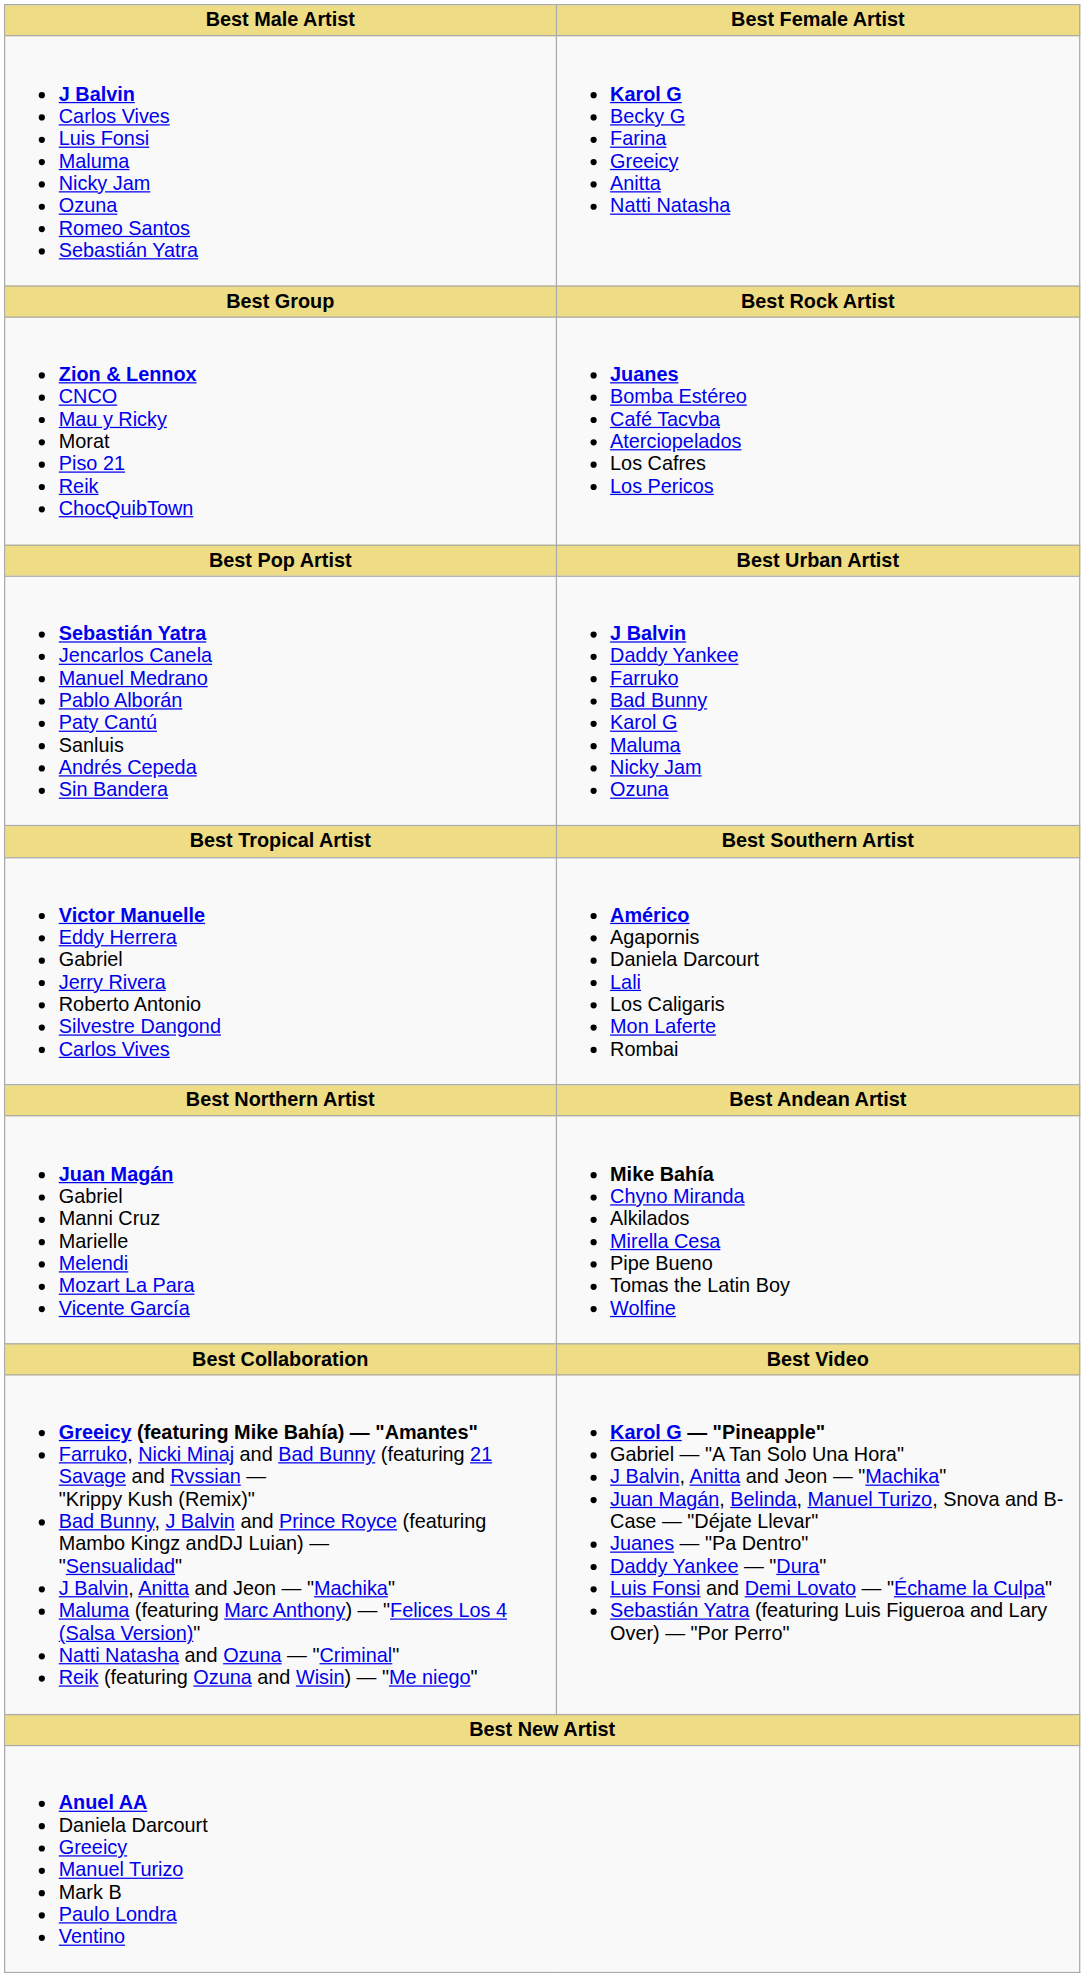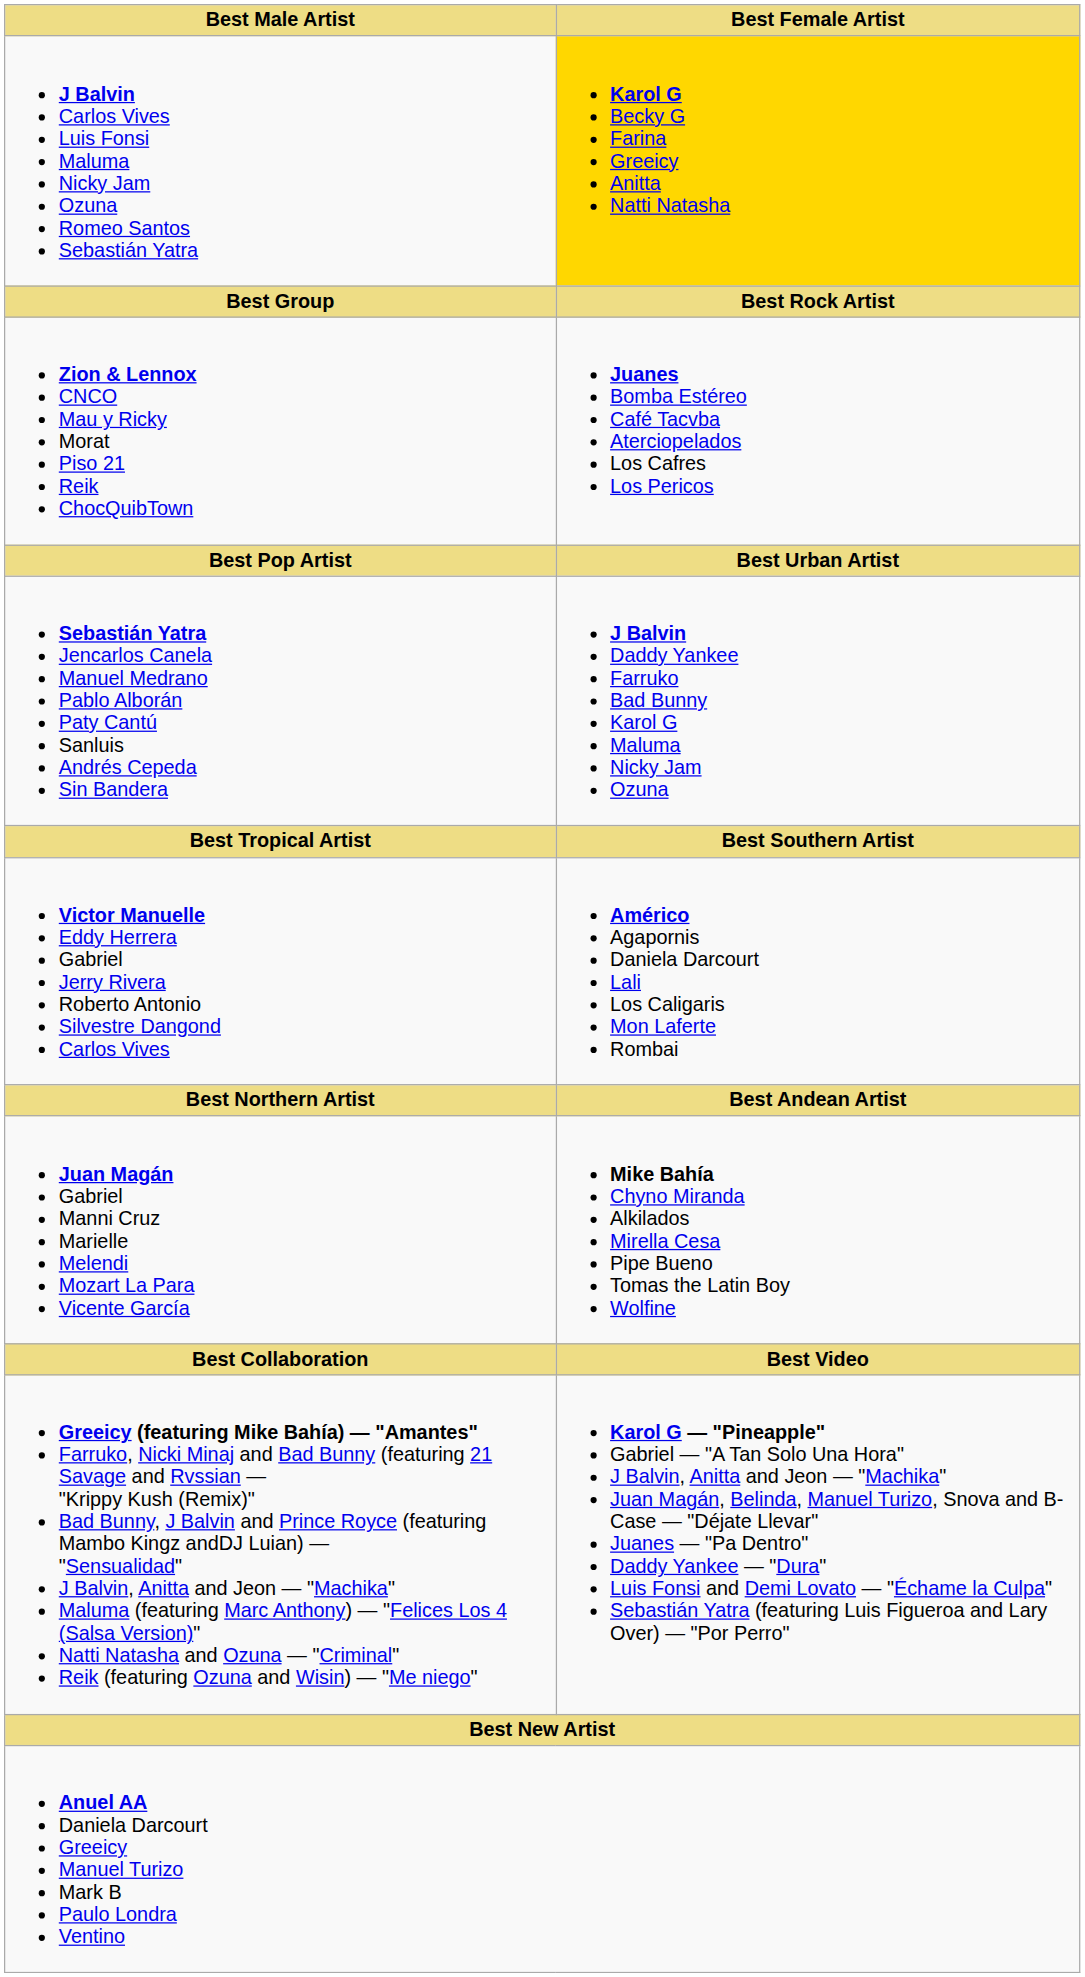(818, 150) no background -> (818, 150) gold background
